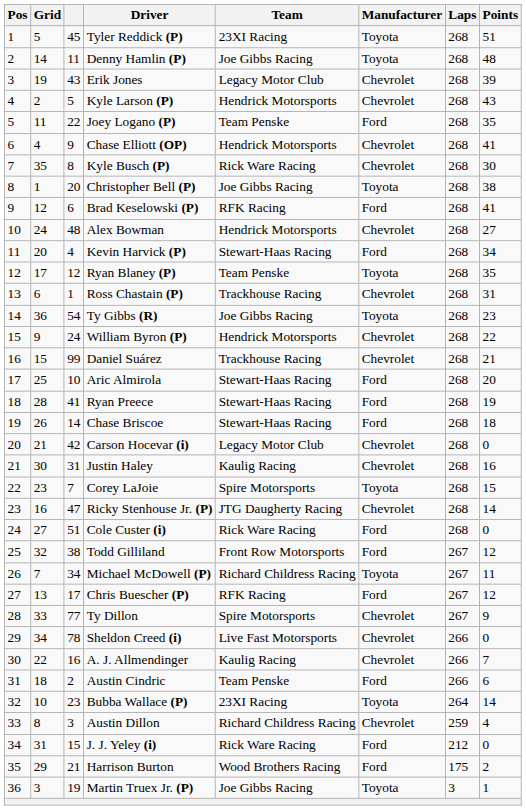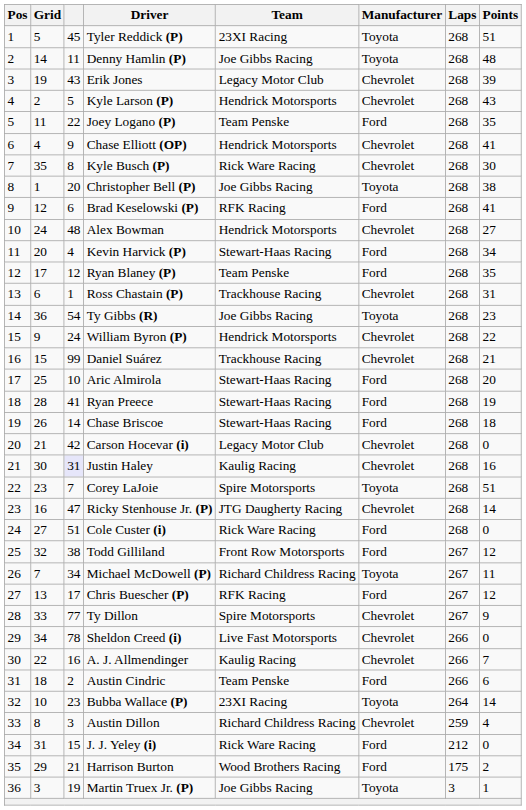(380, 272) Toyota -> (374, 272) Ford
(74, 465) no background -> (74, 465) lavender background
(489, 487) 15 -> (489, 487) 51
